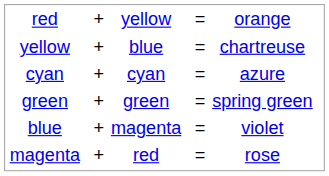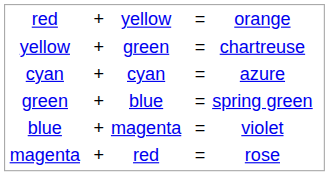(146, 46) blue -> (146, 46) green
(146, 101) green -> (146, 101) blue
